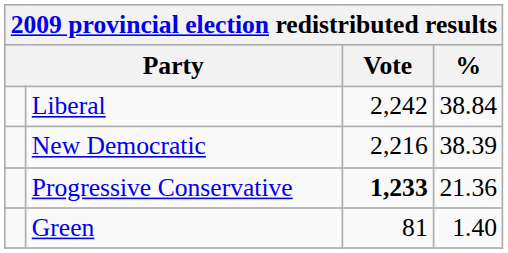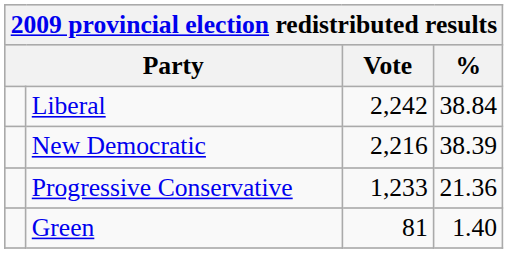(399, 187) bold -> (399, 187) normal
